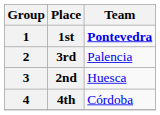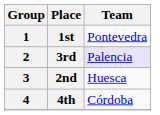(120, 36) bold -> (117, 36) normal
(110, 57) no background -> (110, 57) lavender background
